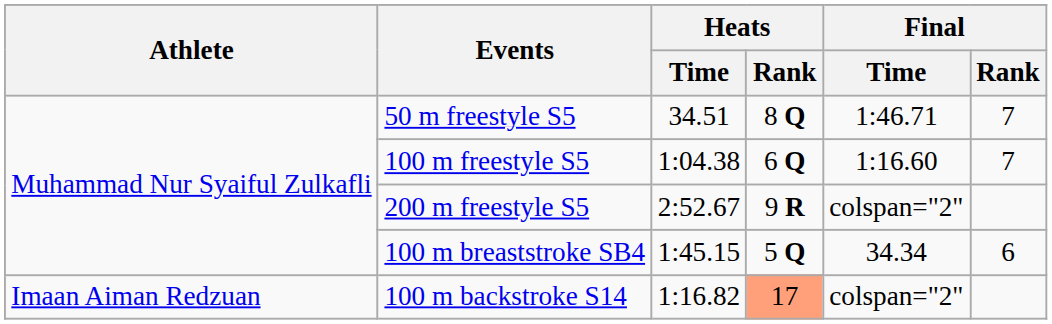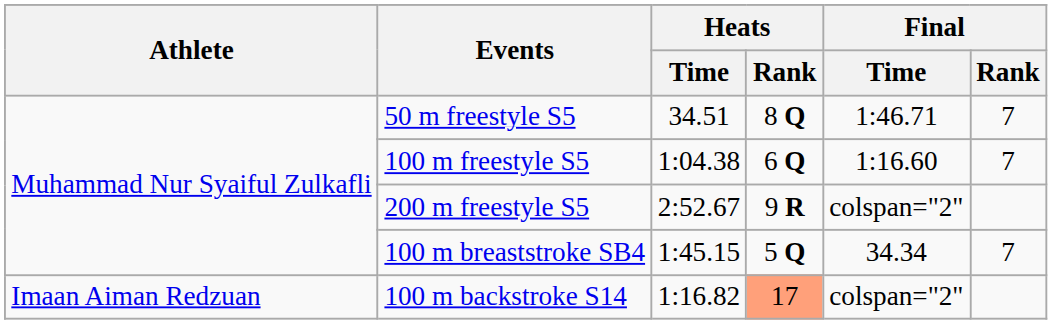(1008, 251) 6 -> (1008, 251) 7
